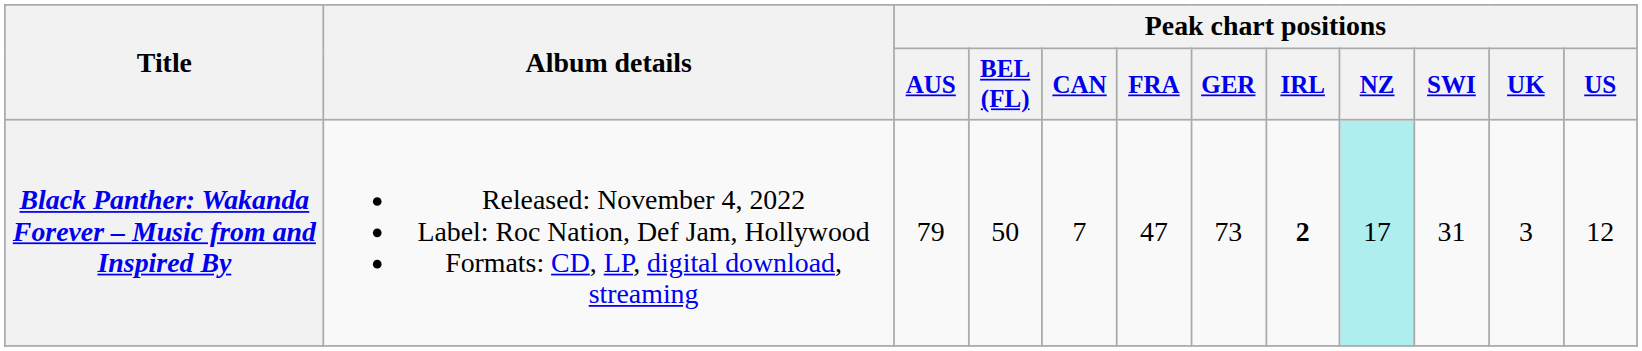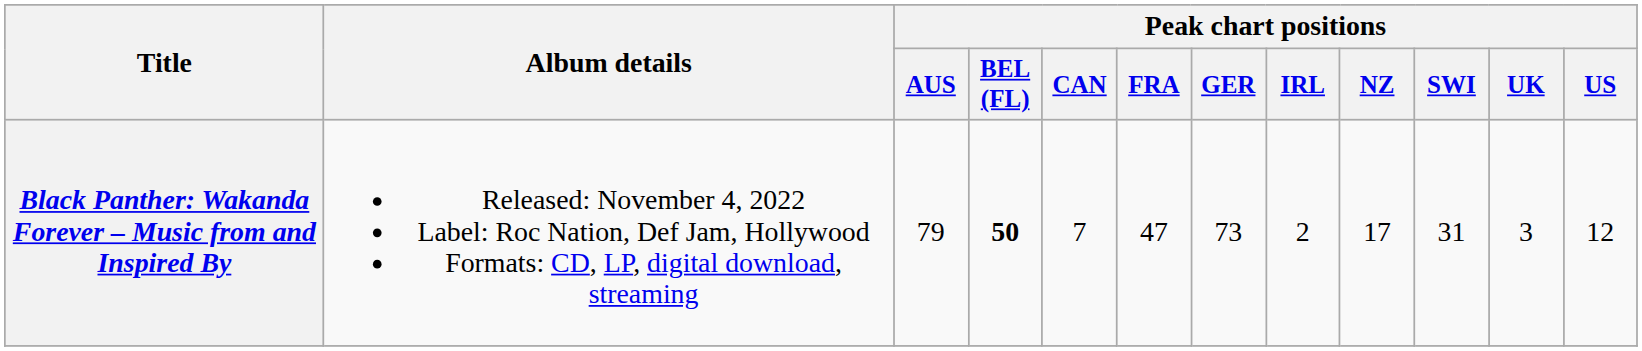(1005, 232) normal -> (1005, 232) bold
(1303, 232) bold -> (1303, 232) normal
(1377, 232) paleturquoise background -> (1377, 232) no background
